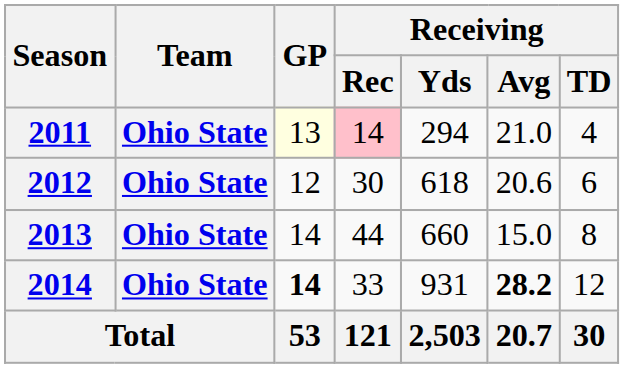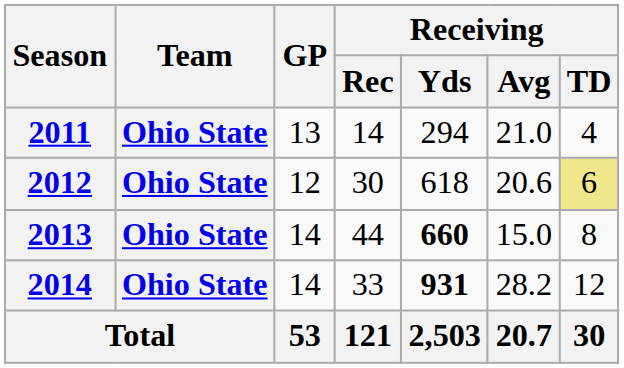(305, 132) lightyellow background -> (305, 132) no background
(368, 132) pink background -> (368, 132) no background
(589, 183) no background -> (589, 183) khaki background
(445, 234) normal -> (445, 234) bold
(305, 285) bold -> (305, 285) normal
(445, 285) normal -> (445, 285) bold
(524, 285) bold -> (524, 285) normal
